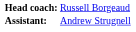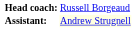(95, 21) no background -> (95, 21) lightyellow background
